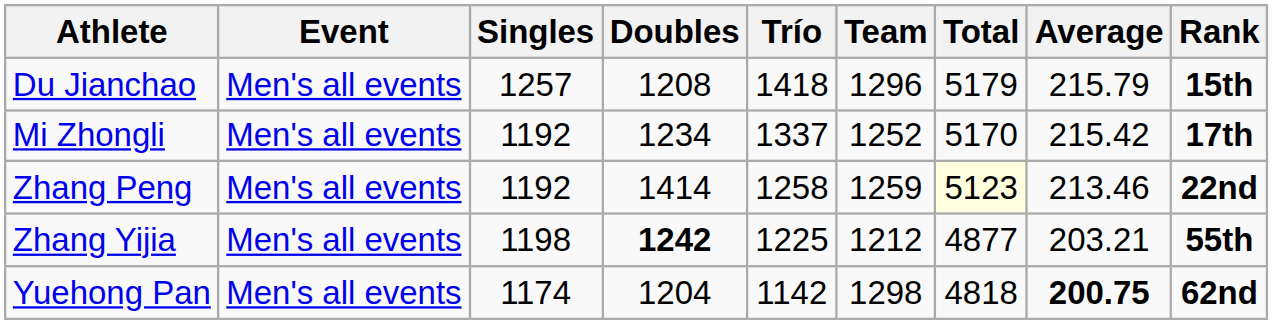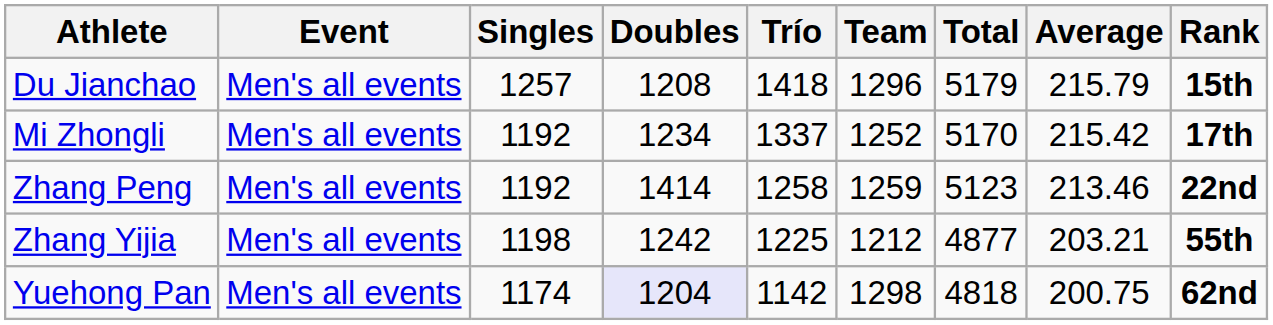(981, 188) lightyellow background -> (981, 188) no background
(675, 240) bold -> (675, 240) normal
(675, 292) no background -> (675, 292) lavender background
(1099, 292) bold -> (1099, 292) normal
